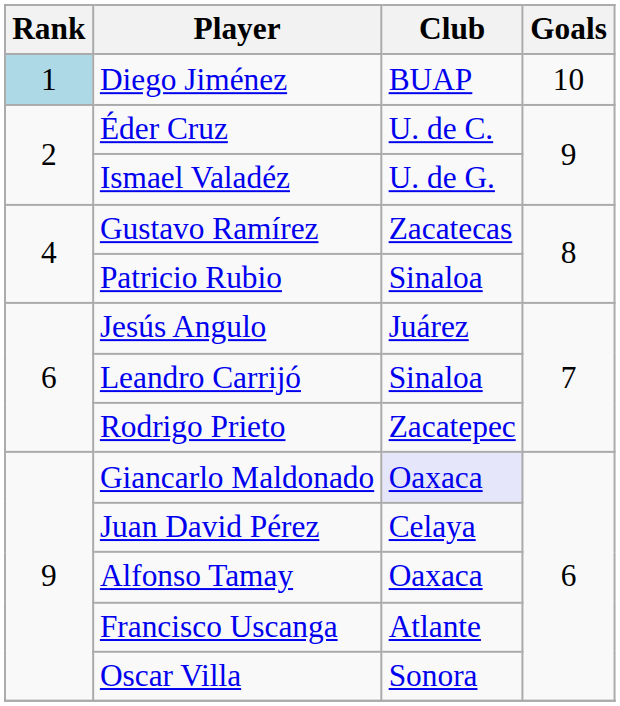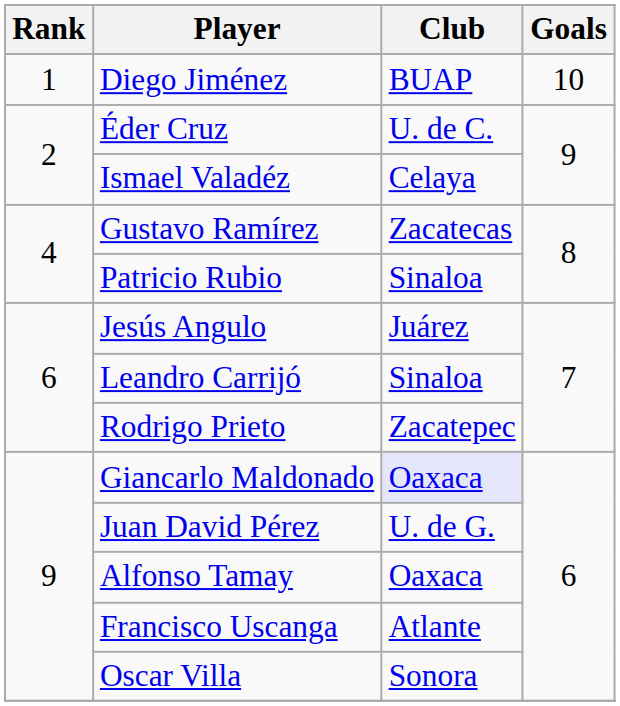(49, 79) lightblue background -> (49, 79) no background
(442, 178) U. de G. -> (432, 178) Celaya
(432, 526) Celaya -> (442, 526) U. de G.
